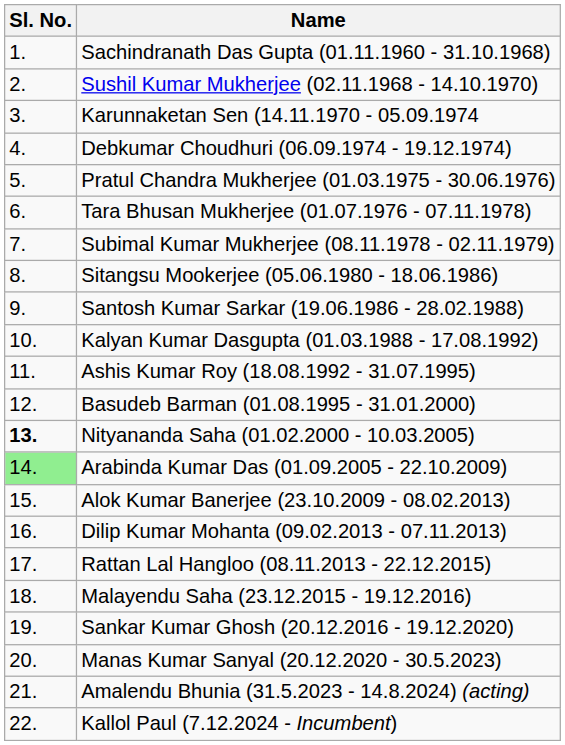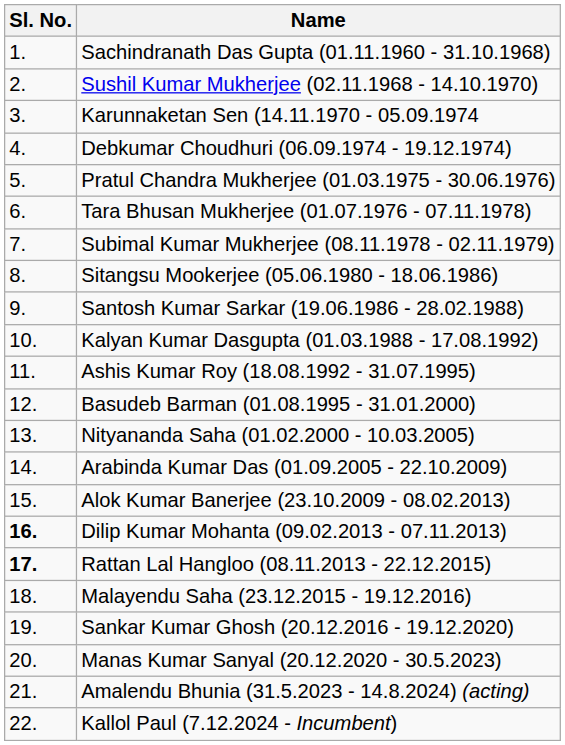(23, 436) bold -> (23, 436) normal
(23, 468) lightgreen background -> (23, 468) no background
(23, 532) normal -> (23, 532) bold
(23, 564) normal -> (23, 564) bold
